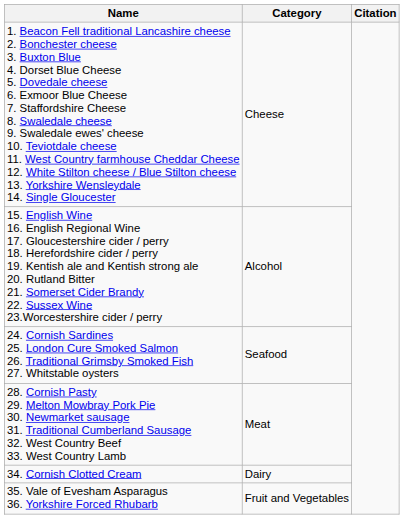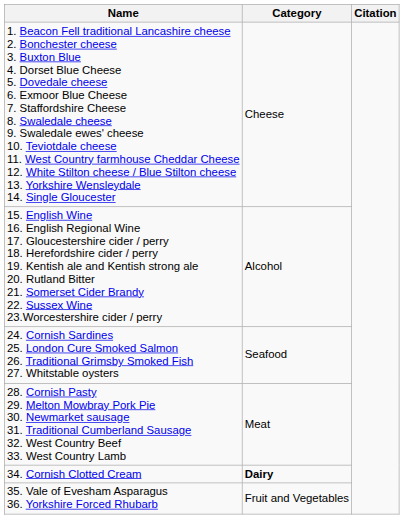(258, 474) normal -> (259, 474) bold
